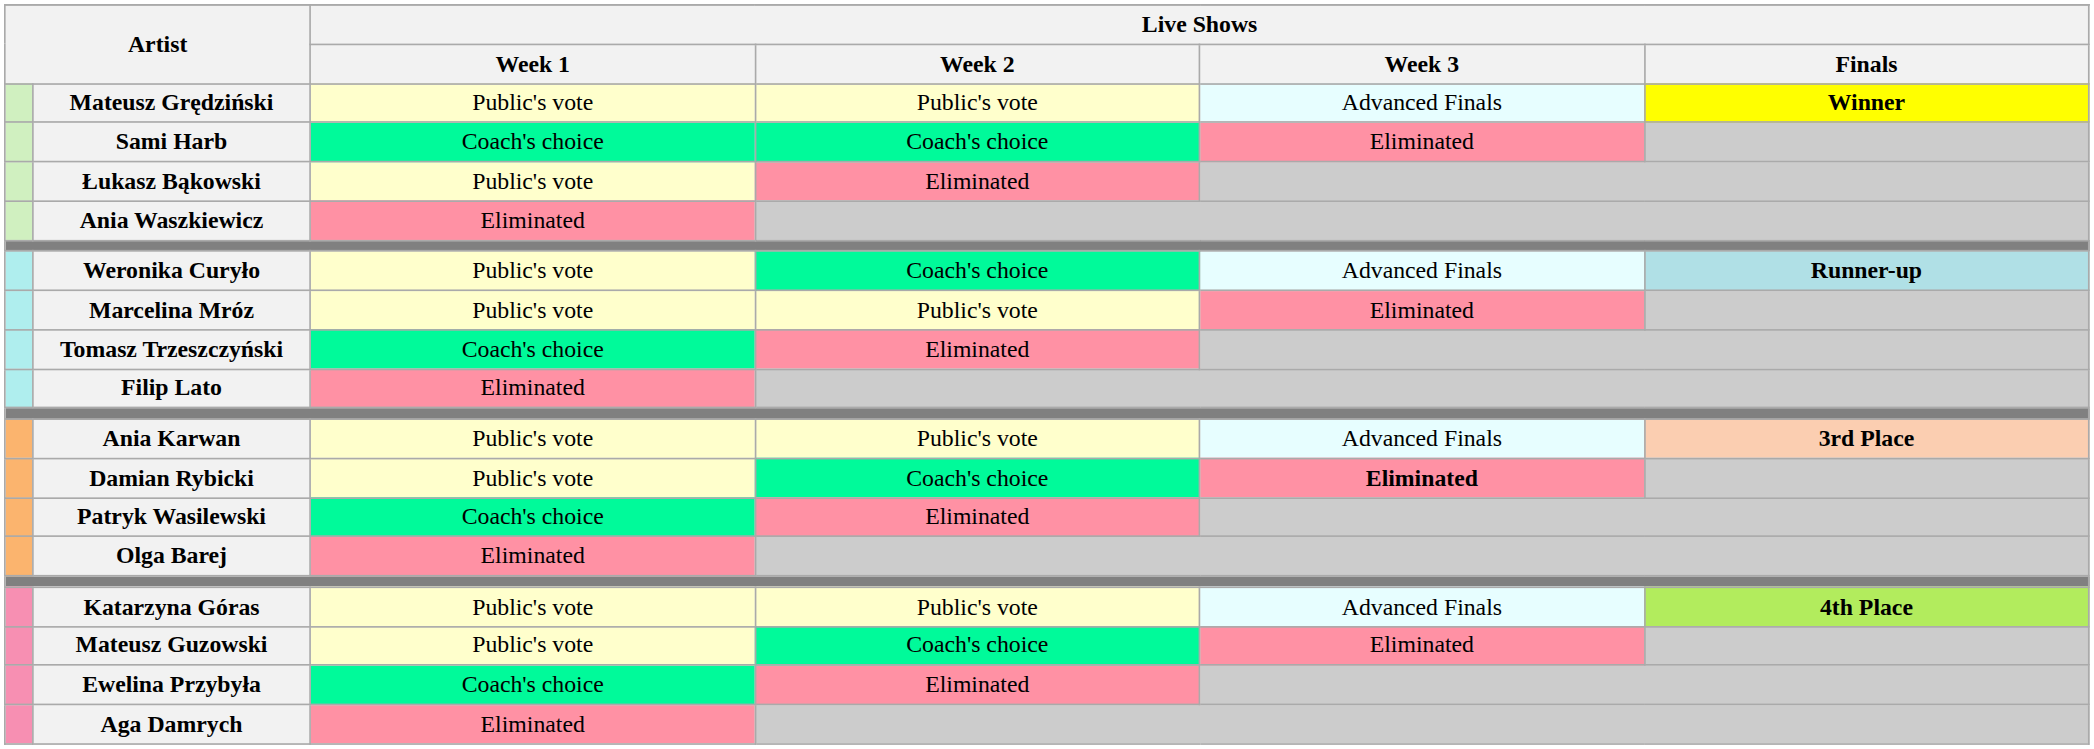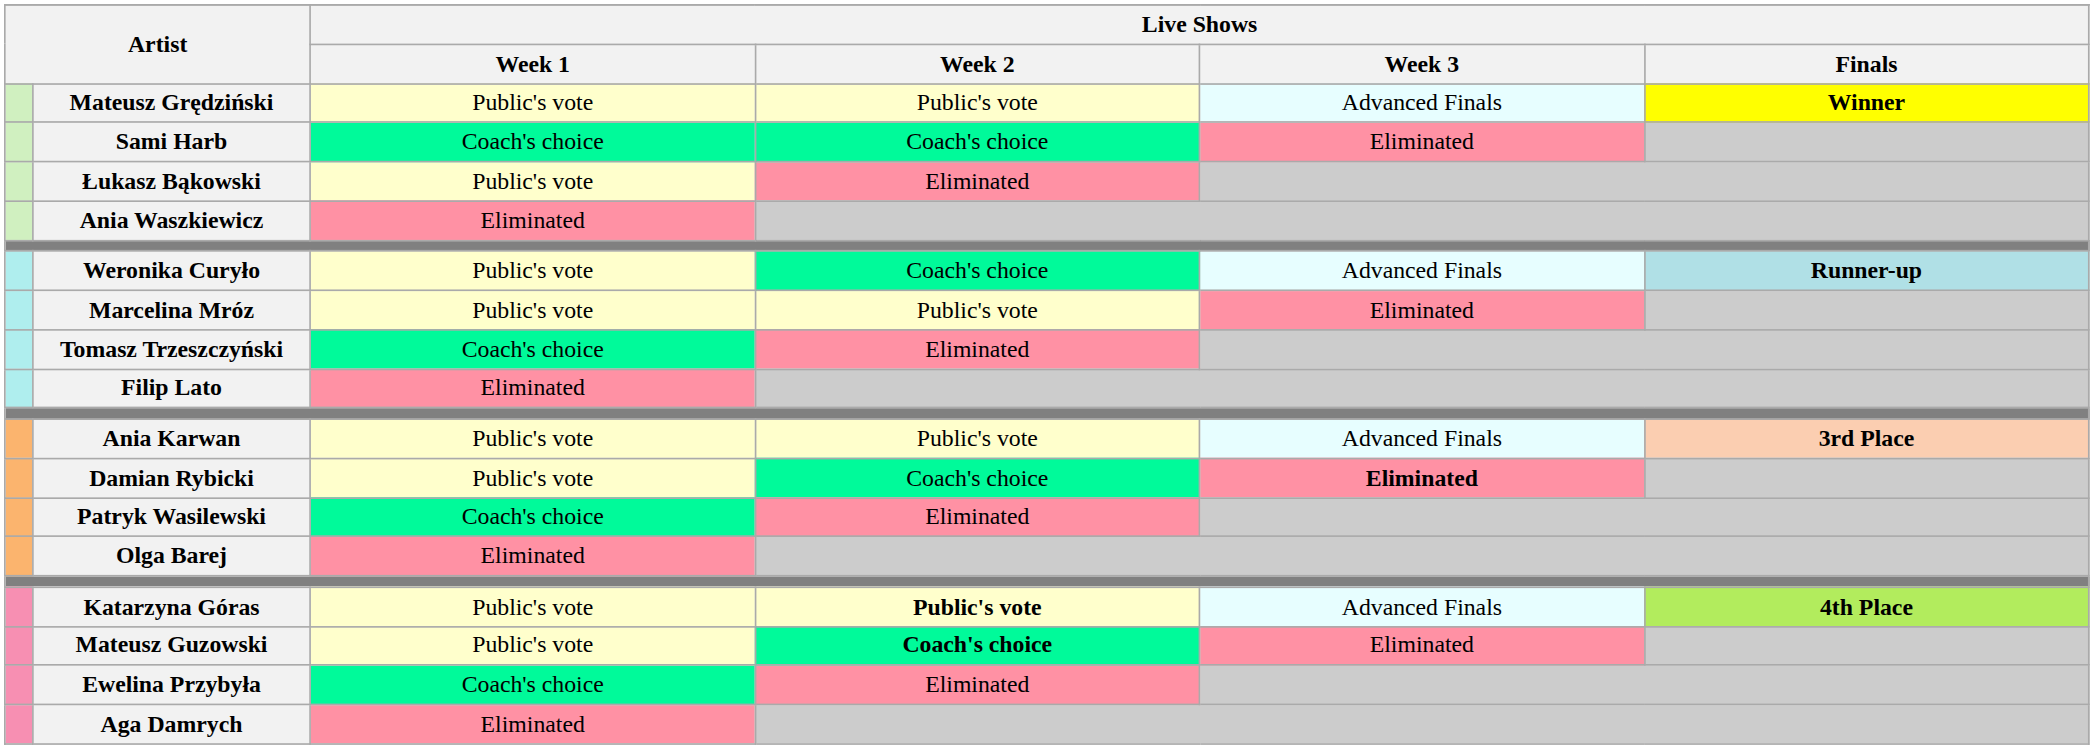(977, 606) normal -> (977, 606) bold
(977, 645) normal -> (977, 645) bold
